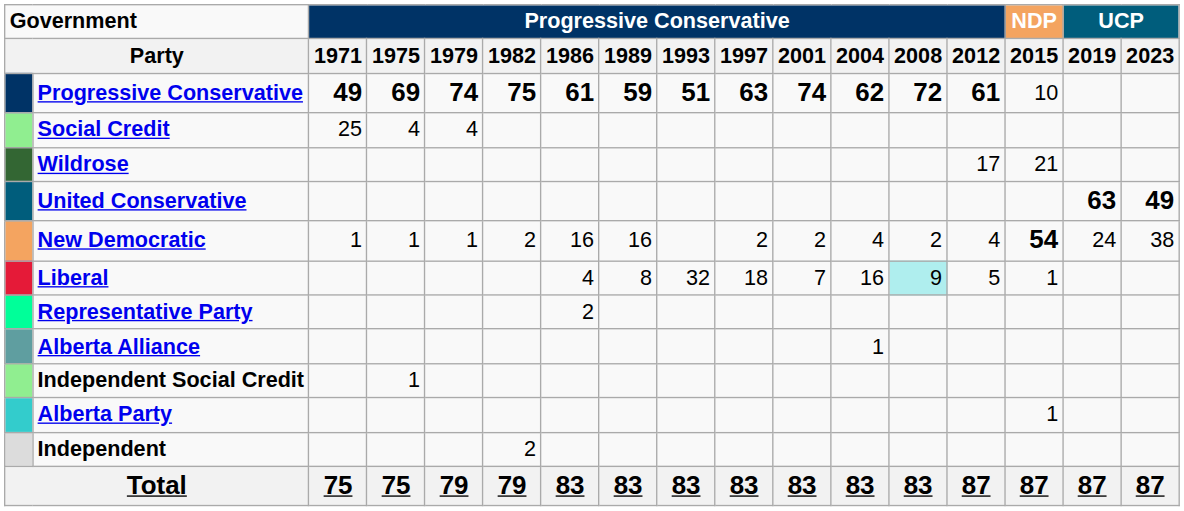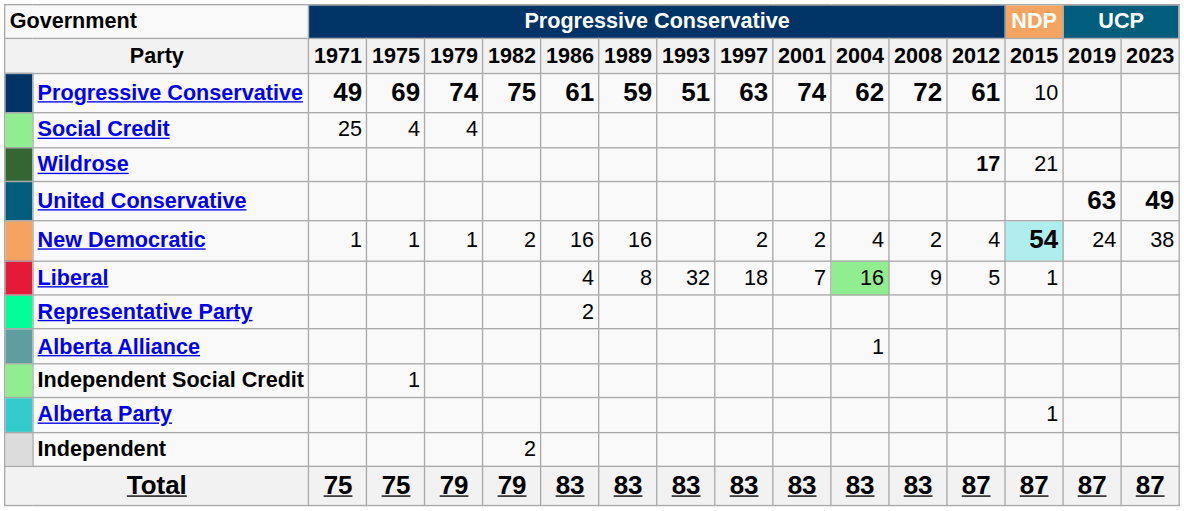(988, 164) normal -> (988, 164) bold
(1044, 240) no background -> (1044, 240) paleturquoise background
(872, 277) no background -> (872, 277) lightgreen background
(936, 277) paleturquoise background -> (936, 277) no background
